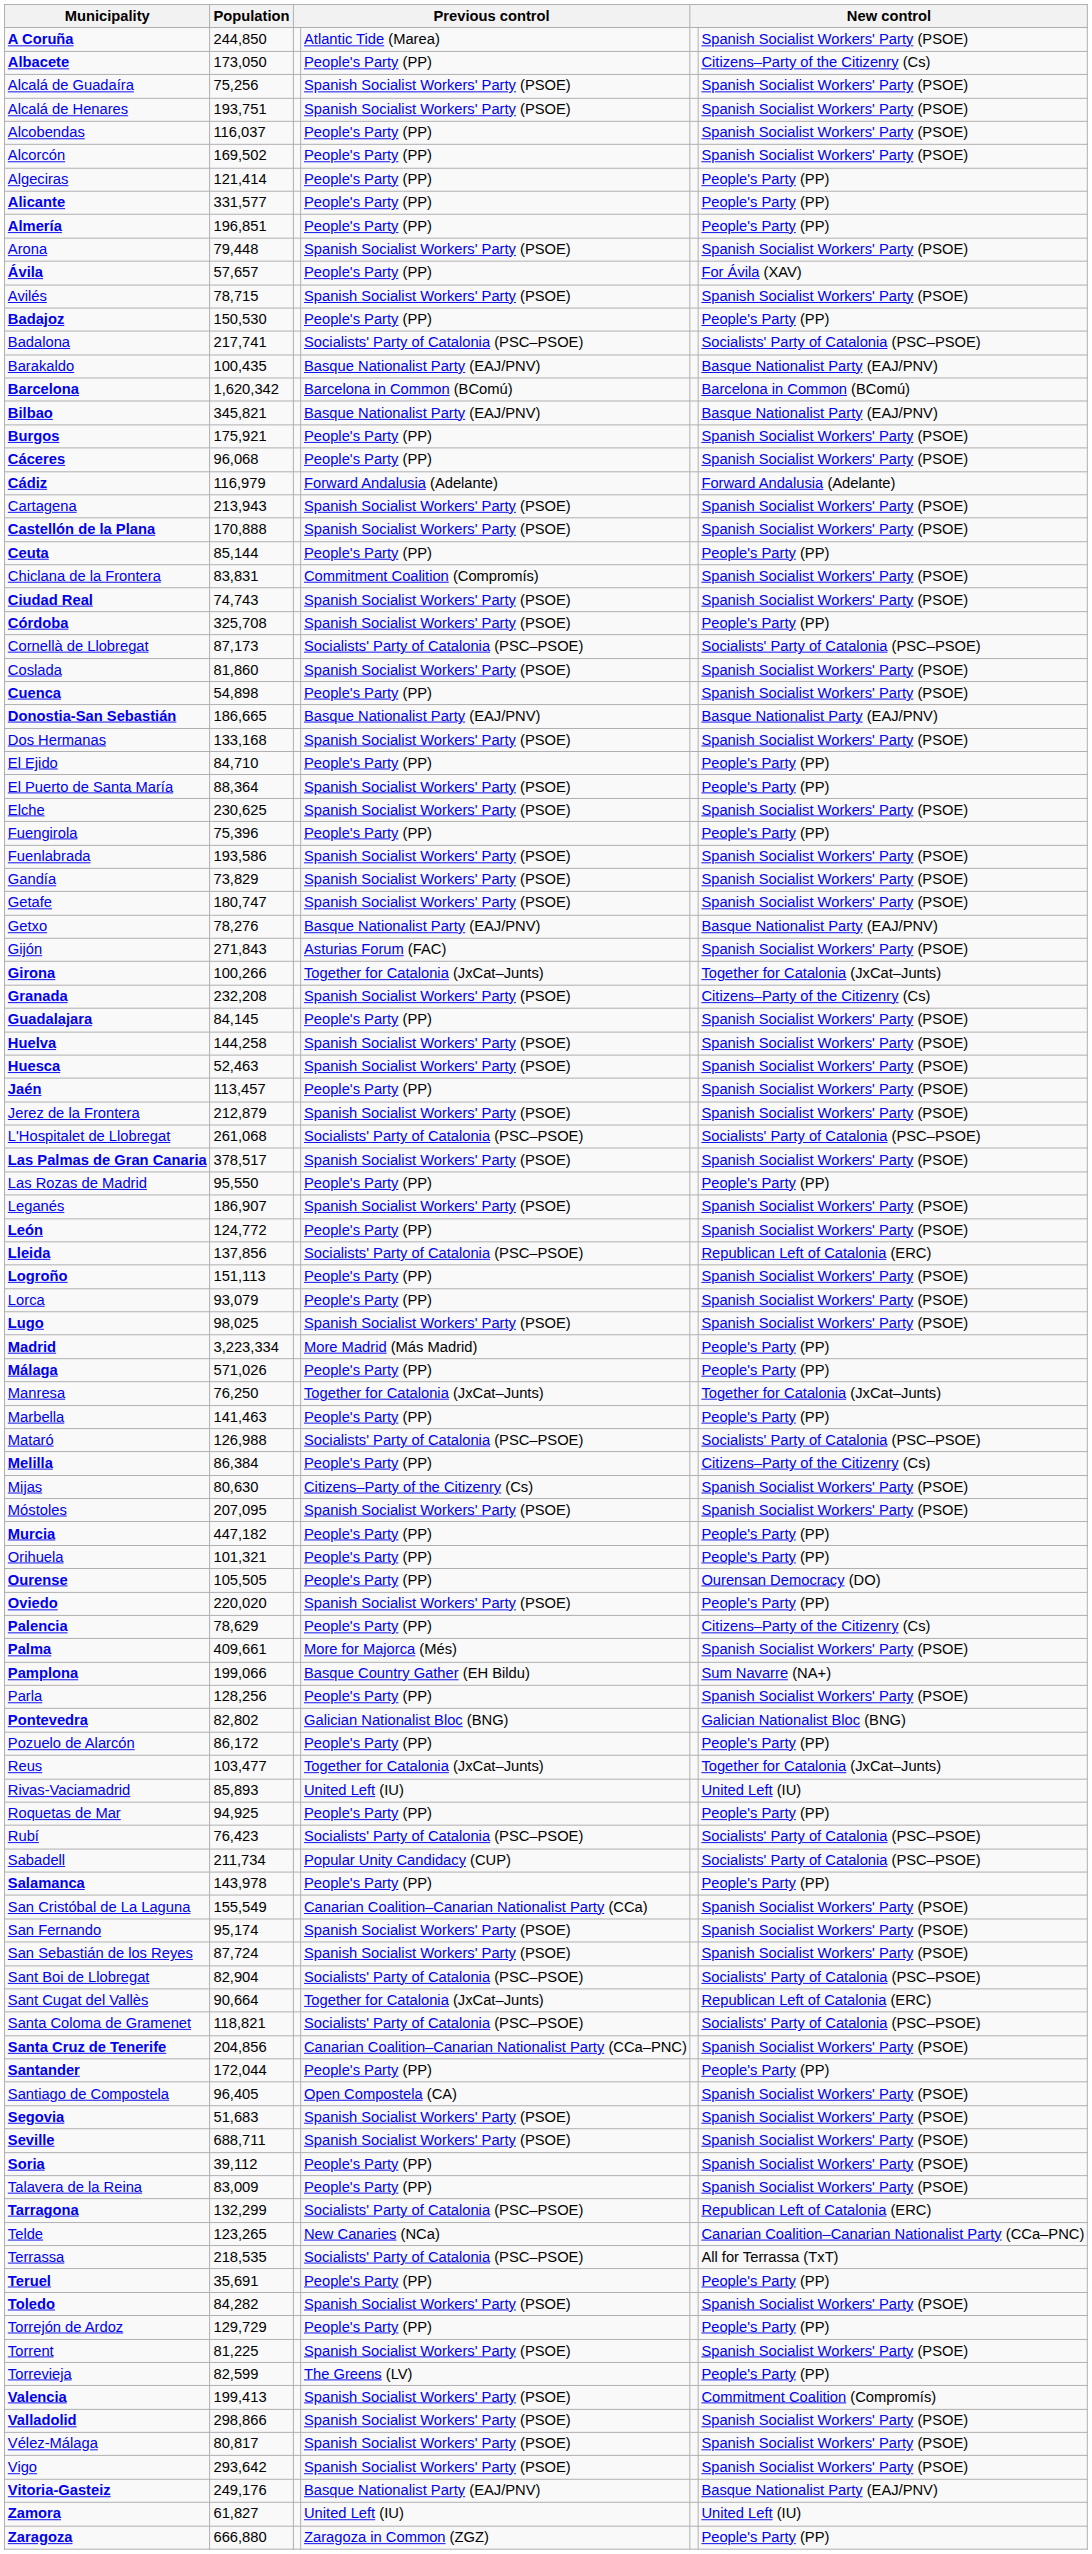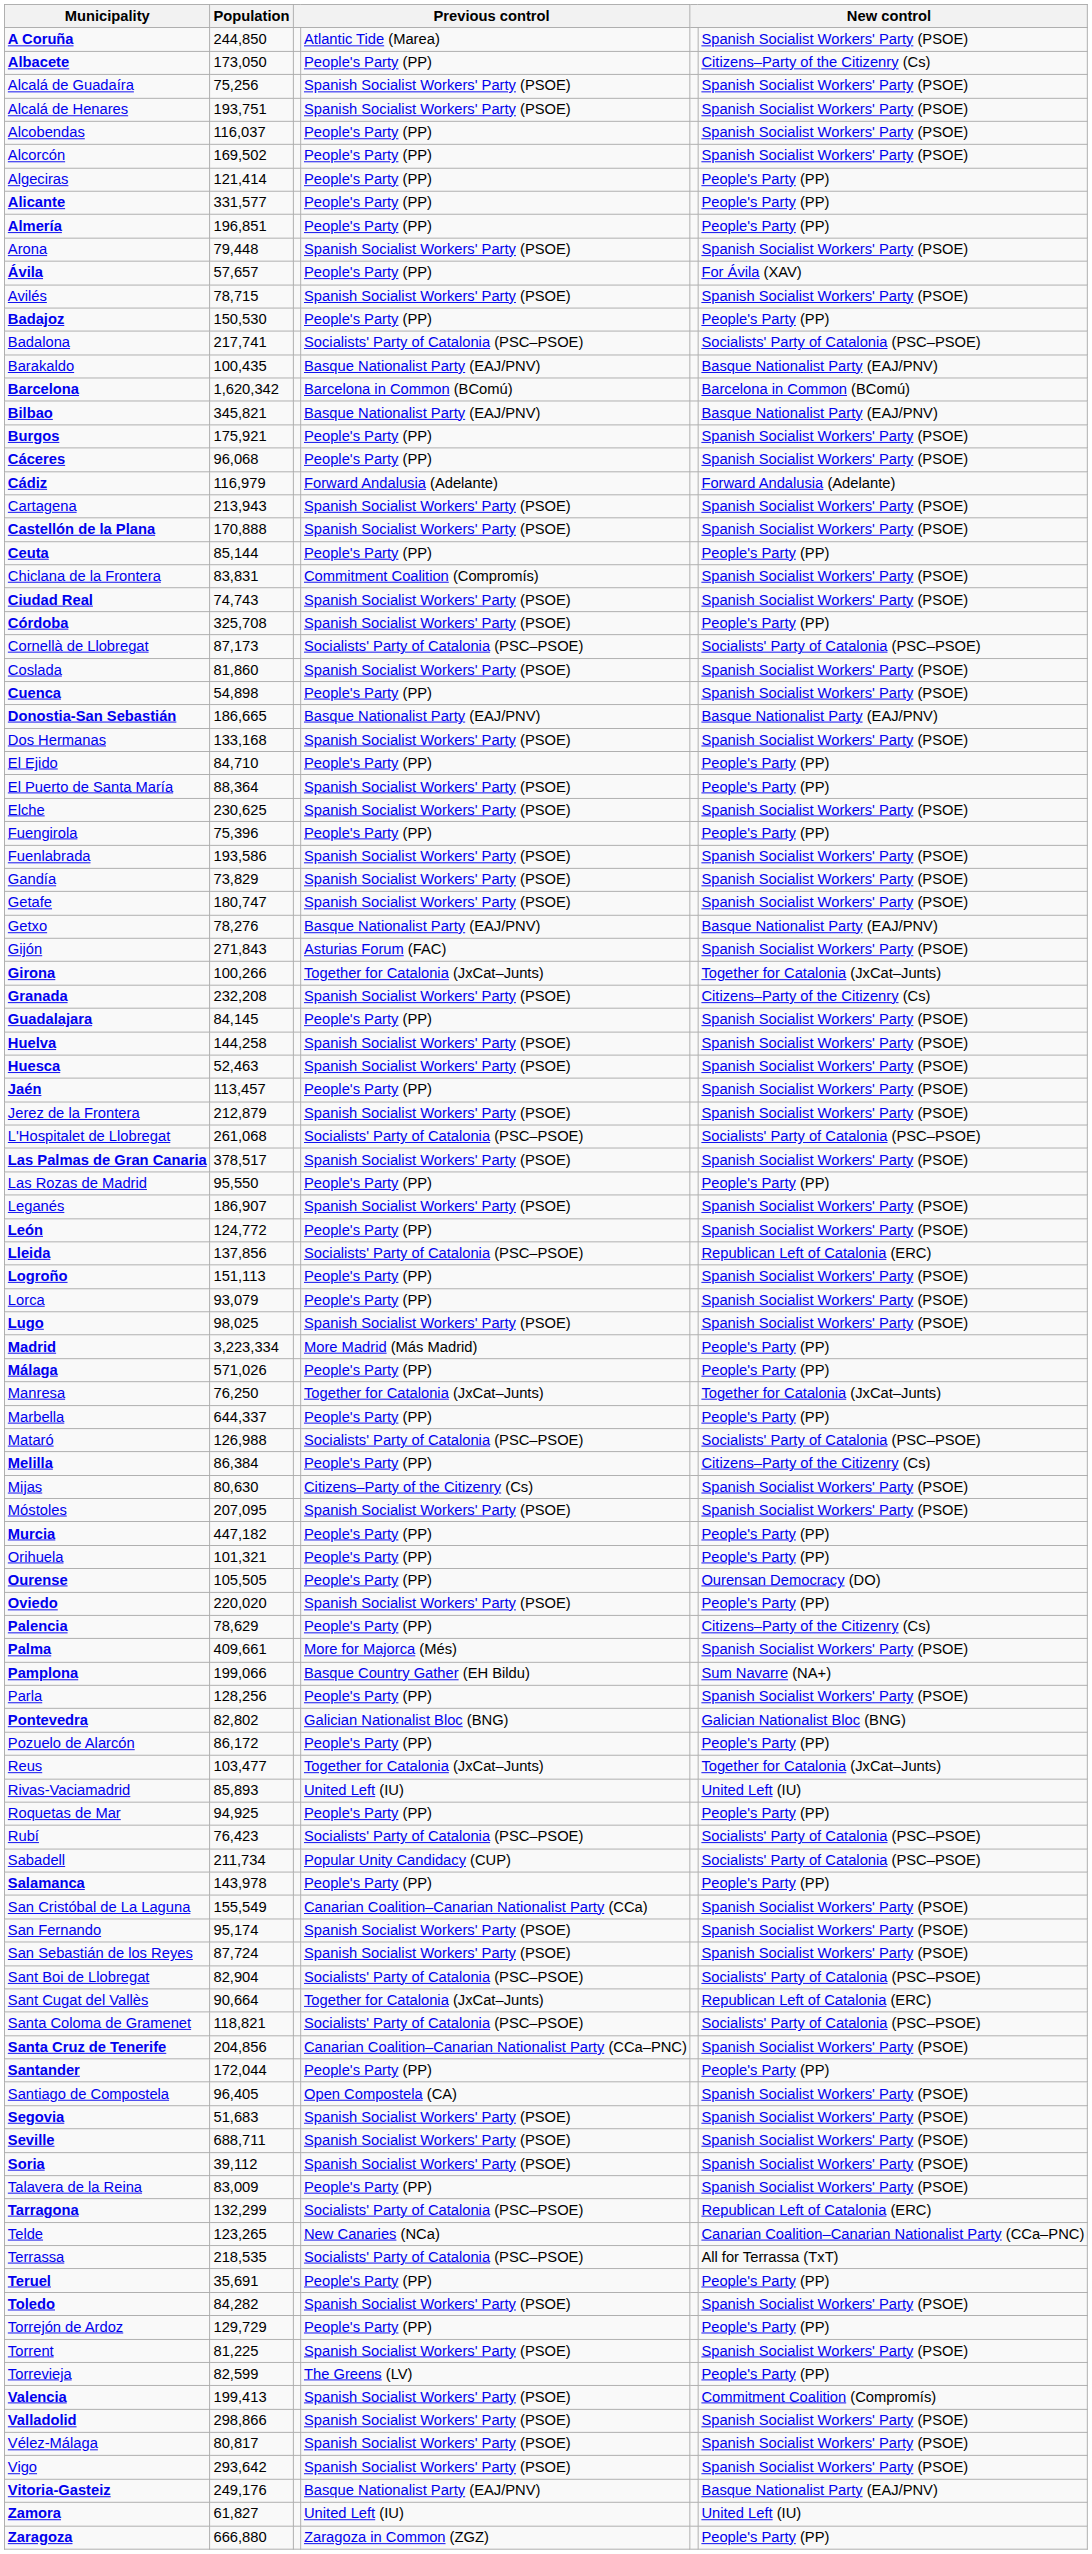(240, 1416) 141,463 -> (240, 1416) 644,337
(368, 2163) People's Party (PP) -> (437, 2163) Spanish Socialist Workers' Party (PSOE)
